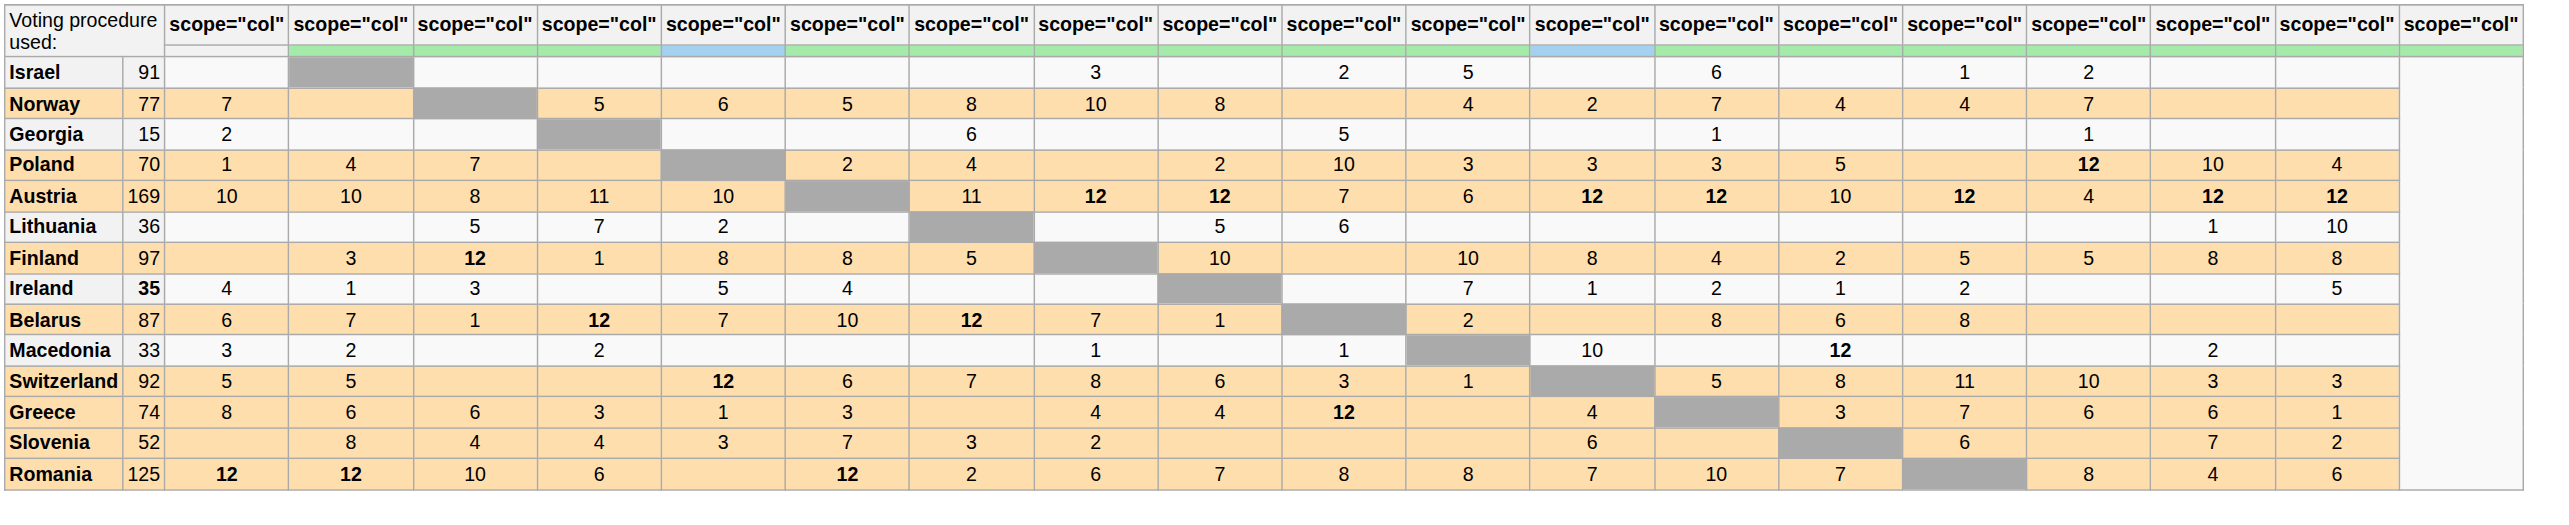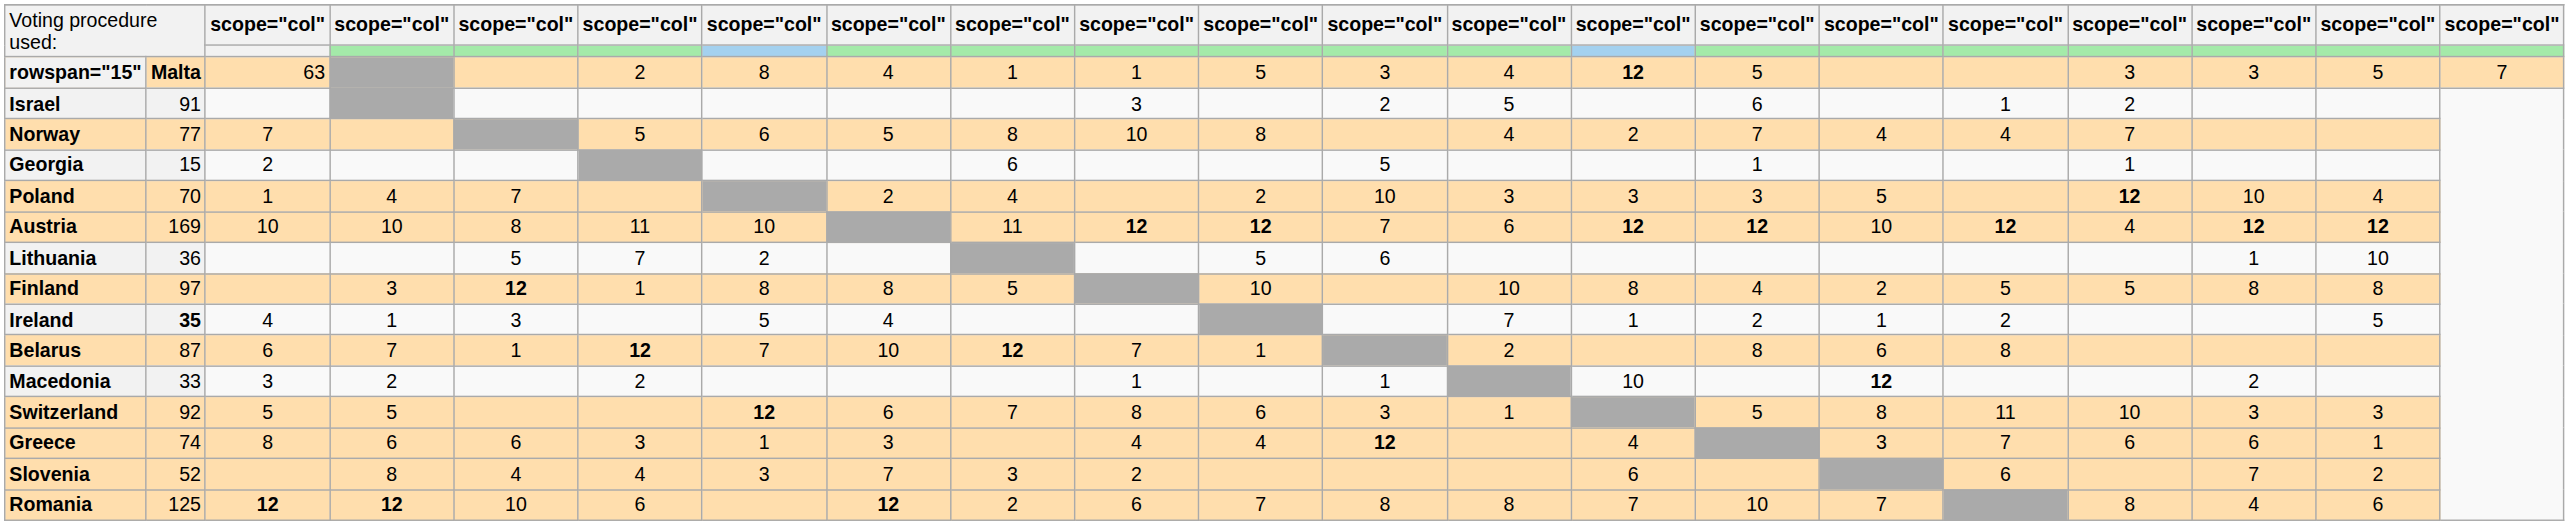+ row: (75, 72)
